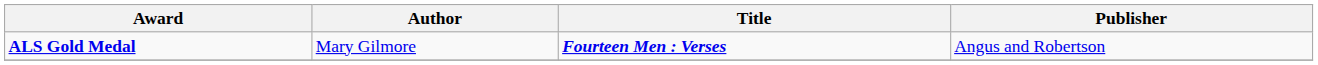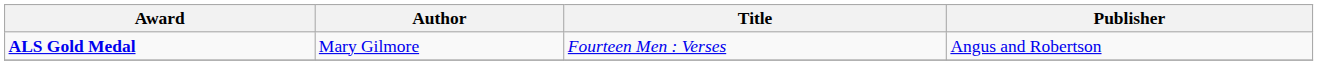(644, 45) bold -> (647, 45) normal
